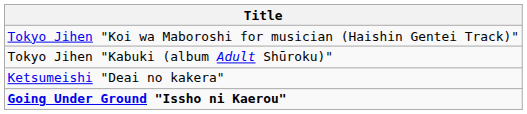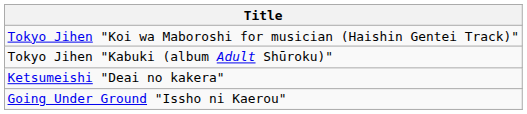(147, 99) bold -> (147, 99) normal
